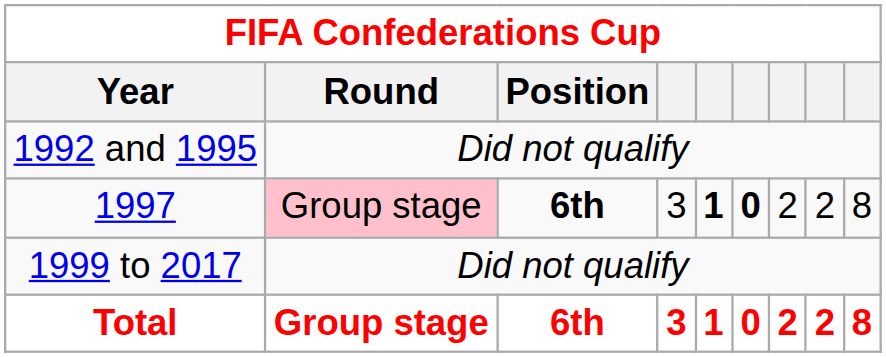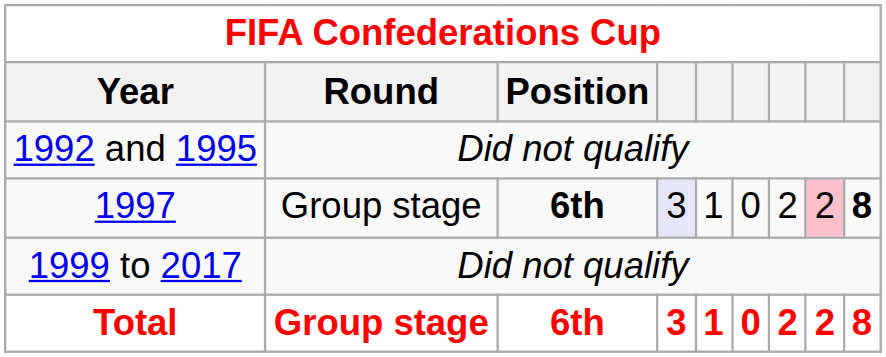(381, 206) pink background -> (381, 206) no background
(676, 206) no background -> (676, 206) lavender background
(713, 206) bold -> (713, 206) normal
(751, 206) bold -> (751, 206) normal
(825, 206) no background -> (825, 206) pink background
(862, 206) normal -> (862, 206) bold
